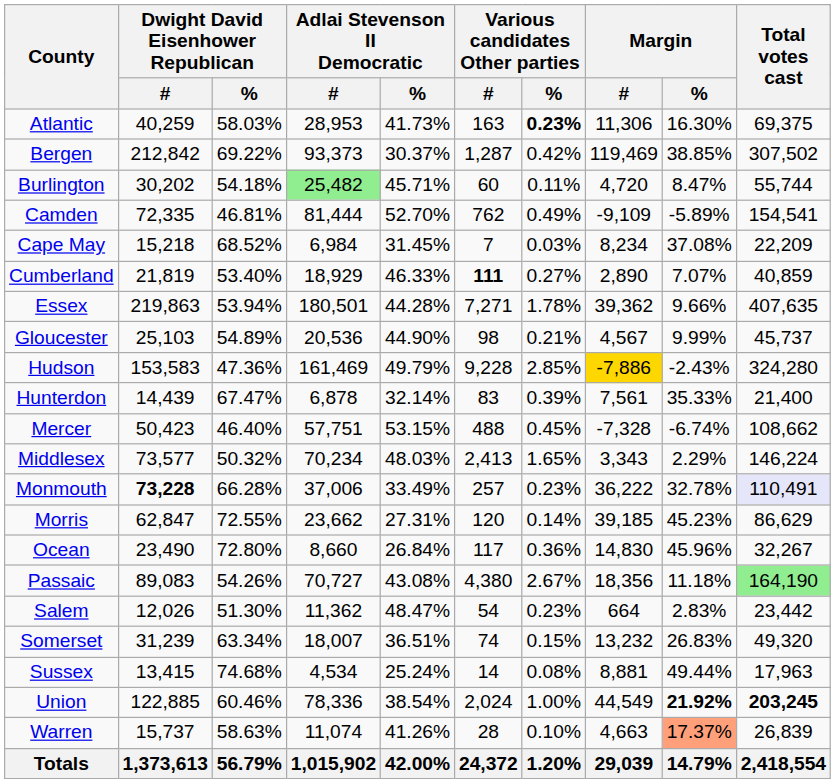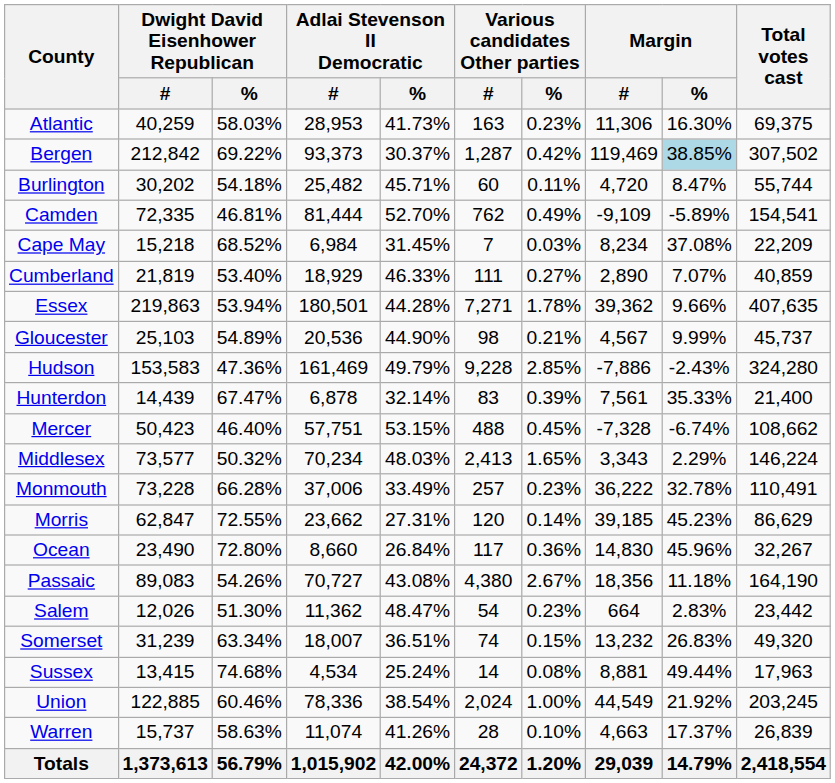(554, 123) bold -> (554, 123) normal
(699, 154) no background -> (699, 154) lightblue background
(333, 184) lightgreen background -> (333, 184) no background
(488, 276) bold -> (488, 276) normal
(624, 367) gold background -> (624, 367) no background
(165, 489) bold -> (165, 489) normal
(783, 489) lavender background -> (783, 489) no background
(783, 580) lightgreen background -> (783, 580) no background
(699, 702) bold -> (699, 702) normal
(783, 702) bold -> (783, 702) normal
(699, 732) lightsalmon background -> (699, 732) no background
